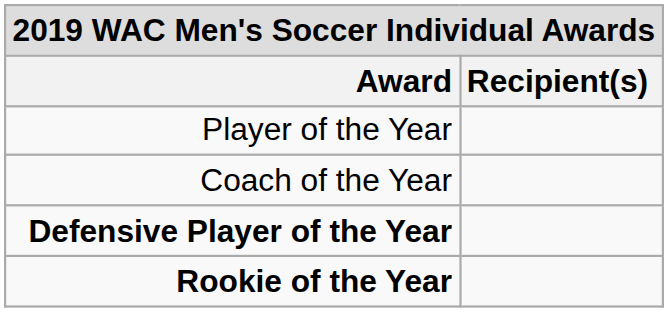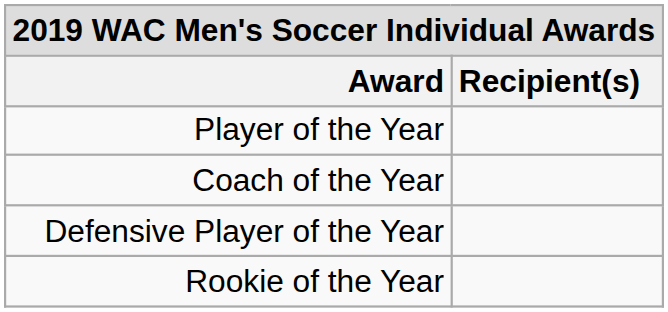(240, 231) bold -> (244, 231) normal
(314, 281) bold -> (315, 281) normal
